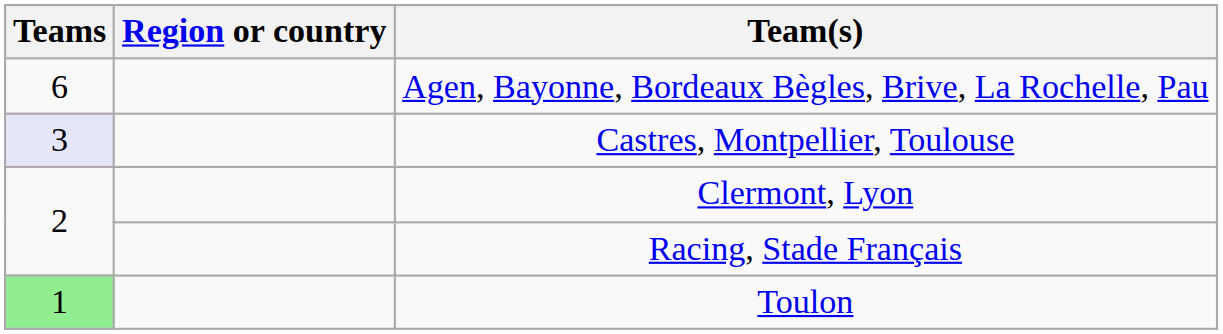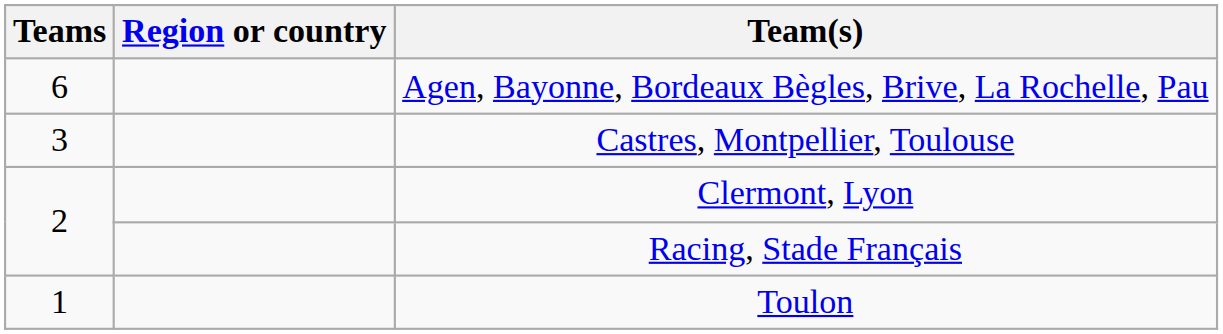(60, 139) lavender background -> (60, 139) no background
(60, 301) lightgreen background -> (60, 301) no background
